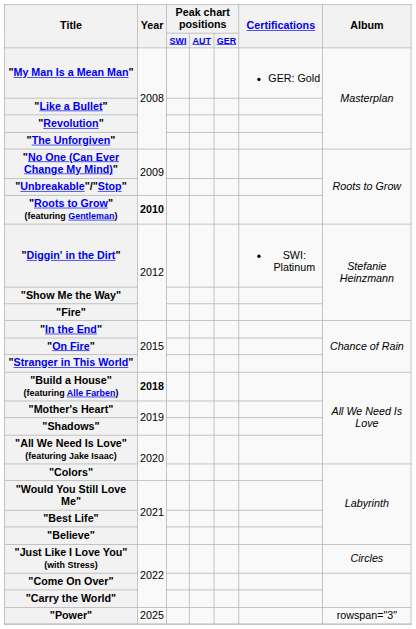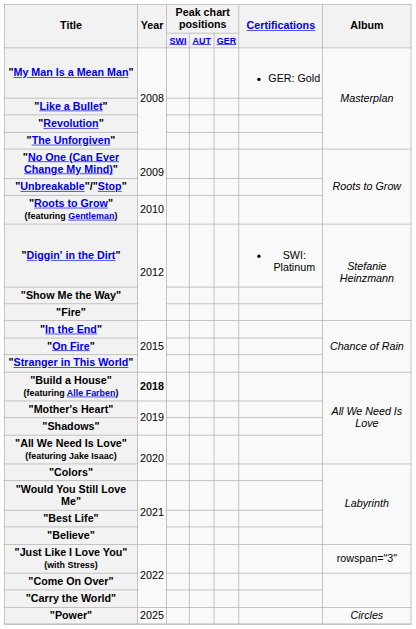(152, 209) bold -> (152, 209) normal
(367, 558) Circles -> (367, 558) rowspan="3"
(367, 615) rowspan="3" -> (367, 615) Circles
